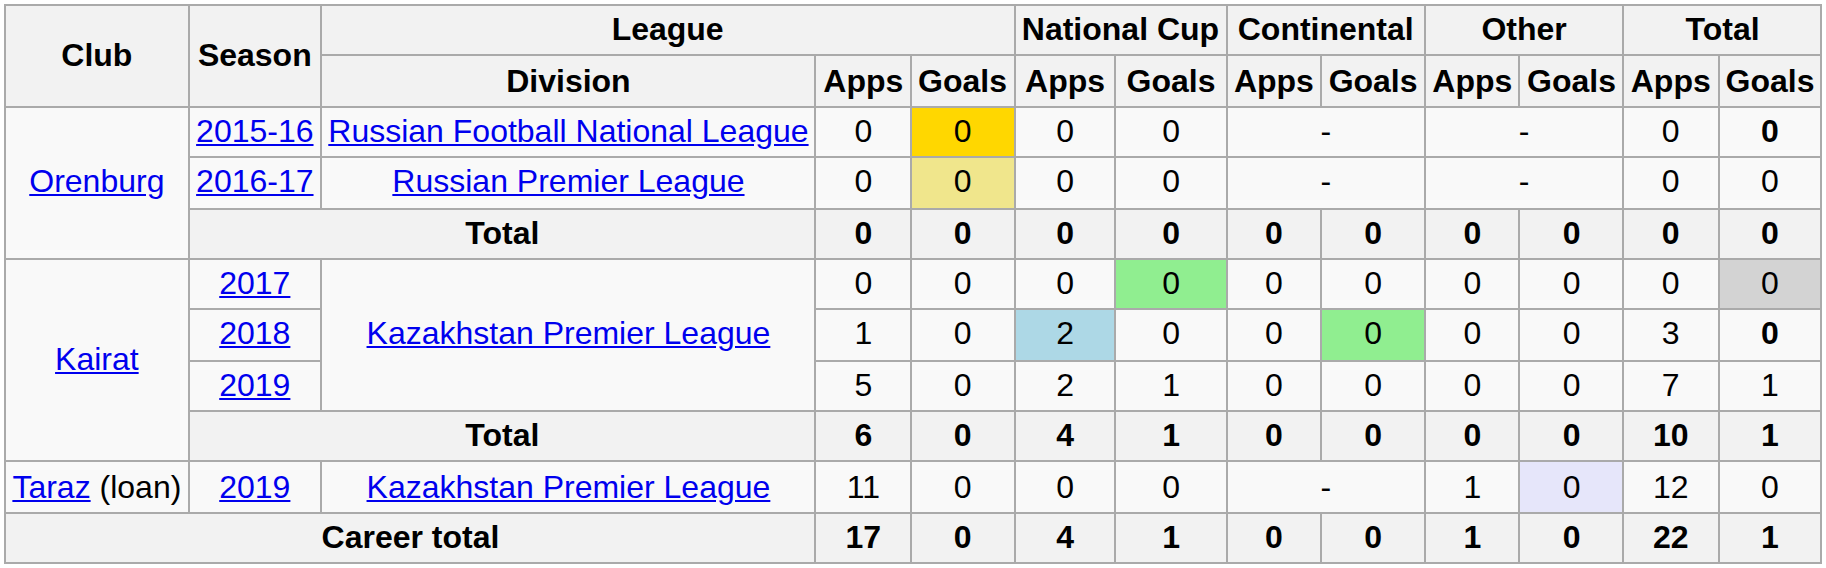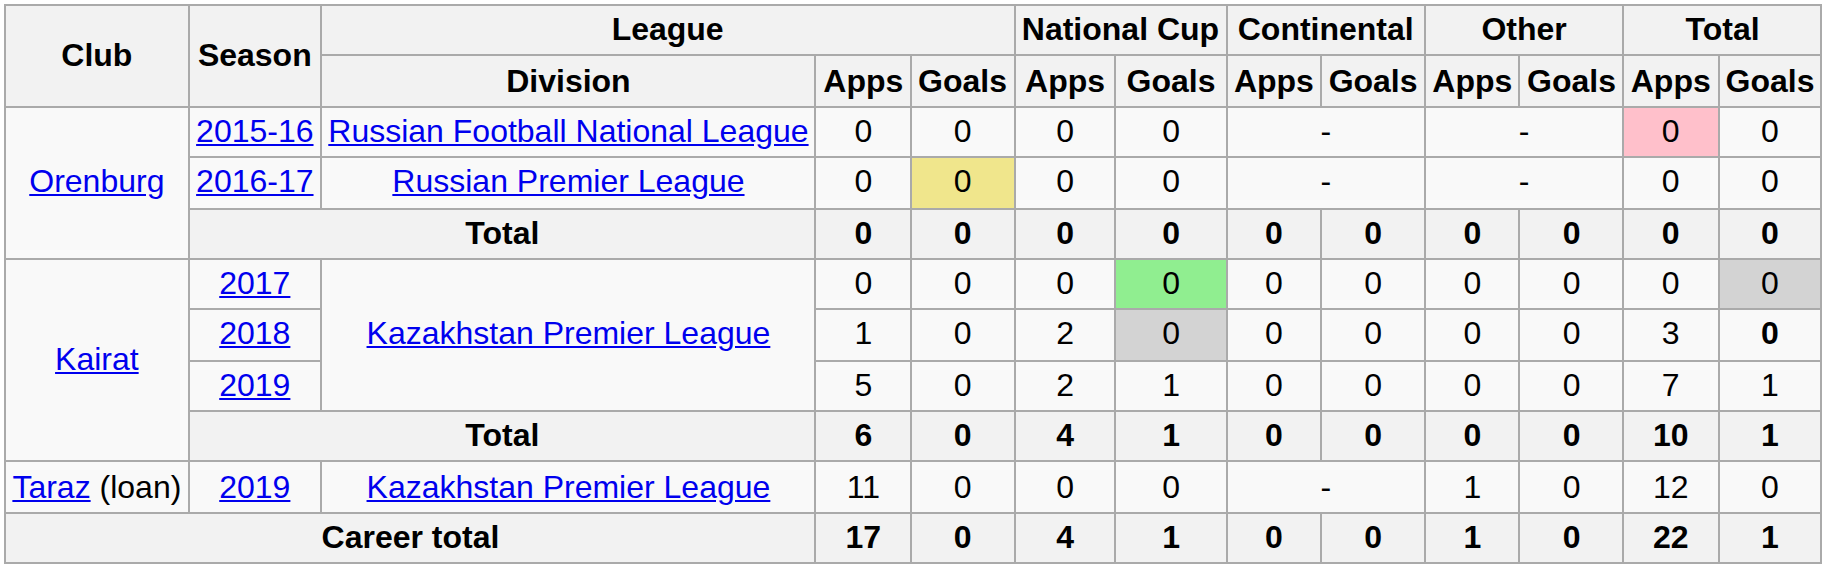(963, 131) gold background -> (963, 131) no background
(1671, 131) no background -> (1671, 131) pink background
(1770, 131) bold -> (1770, 131) normal
(1065, 334) lightblue background -> (1065, 334) no background
(1171, 334) no background -> (1171, 334) lightgrey background
(1373, 334) lightgreen background -> (1373, 334) no background
(1572, 486) lavender background -> (1572, 486) no background
